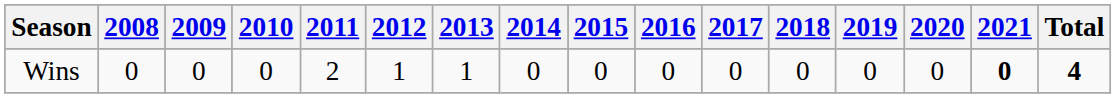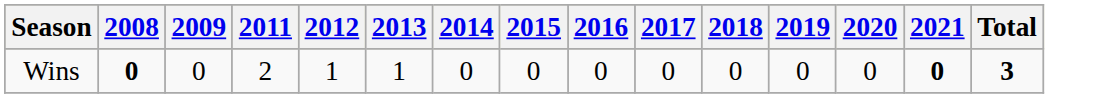- column: (266, 26)
(132, 70) normal -> (132, 70) bold
(1074, 70) 4 -> (1007, 70) 3
